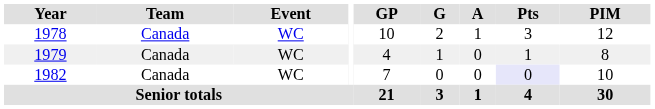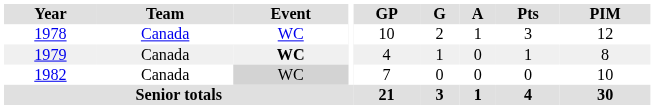(291, 54) normal -> (291, 54) bold
(291, 74) no background -> (291, 74) lightgrey background
(528, 74) lavender background -> (528, 74) no background
